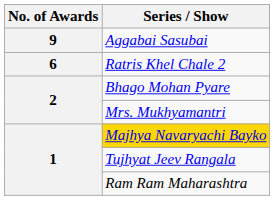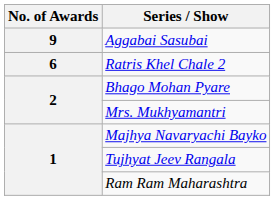(186, 135) gold background -> (186, 135) no background
